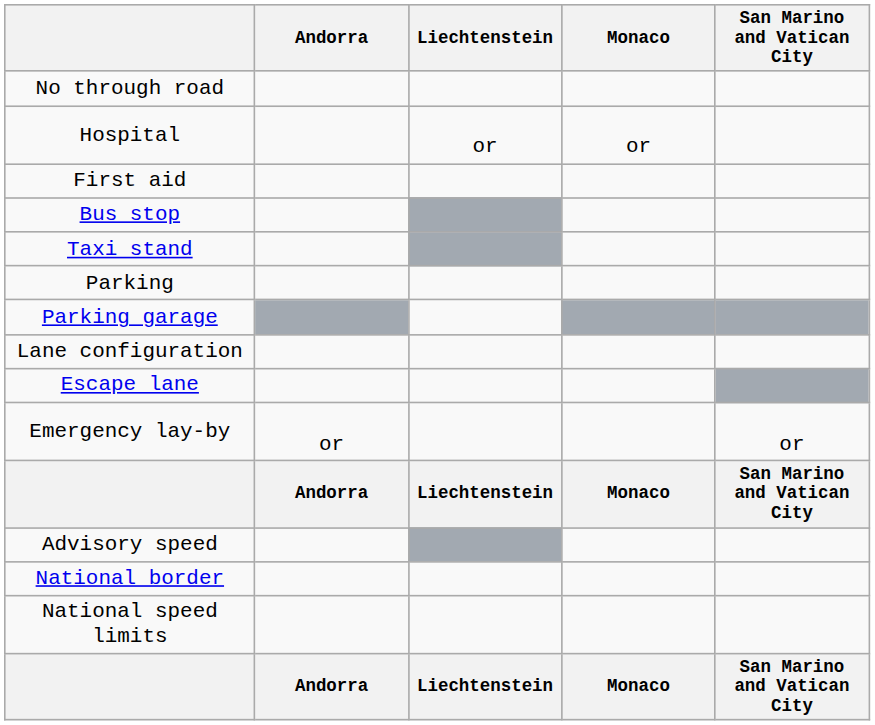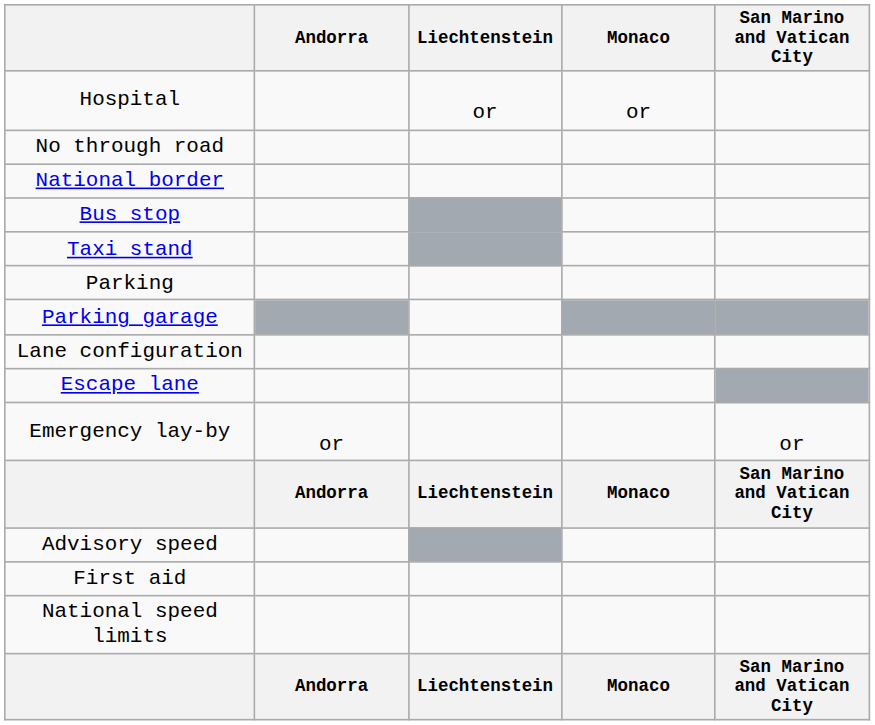rows swapped: (130, 88) <-> (130, 135)
rows swapped: (130, 181) <-> (130, 578)
